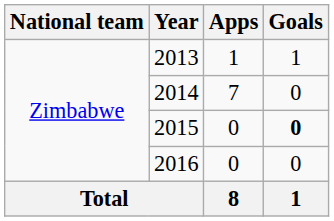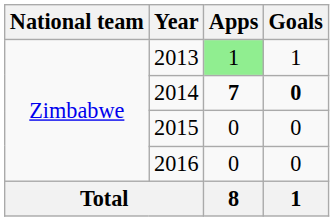(234, 57) no background -> (234, 57) lightgreen background
(234, 92) normal -> (234, 92) bold
(296, 92) normal -> (296, 92) bold
(296, 127) bold -> (296, 127) normal
